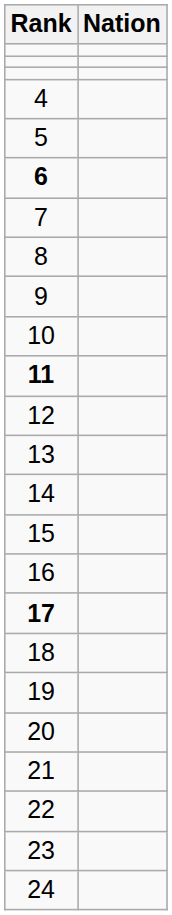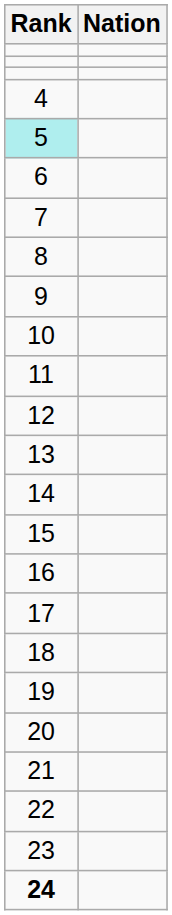(41, 137) no background -> (41, 137) paleturquoise background
(41, 177) bold -> (41, 177) normal
(41, 375) bold -> (41, 375) normal
(41, 612) bold -> (41, 612) normal
(41, 890) normal -> (41, 890) bold
